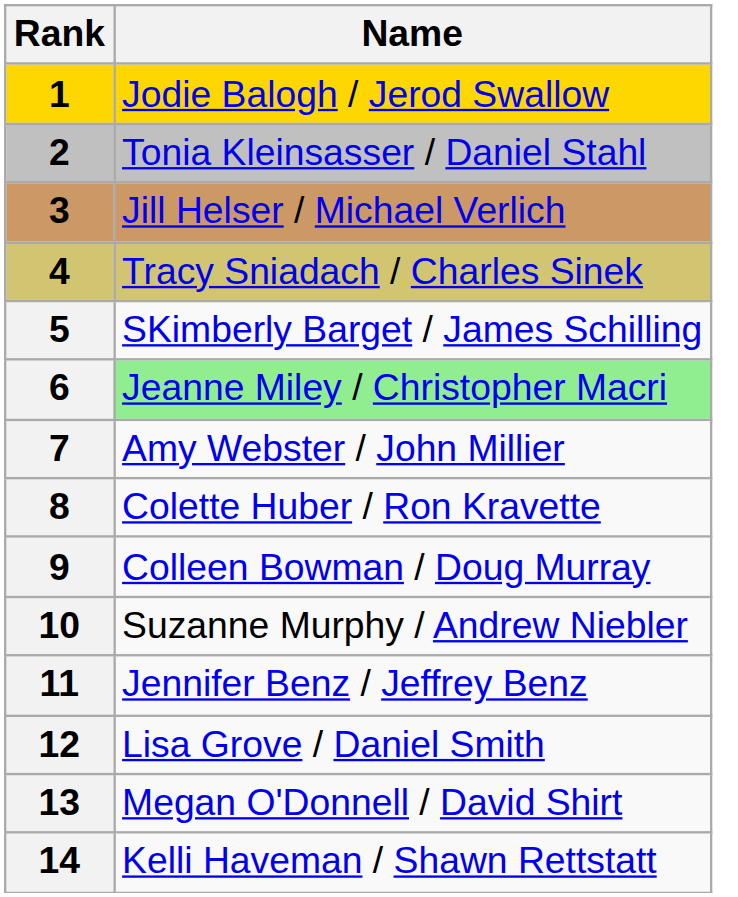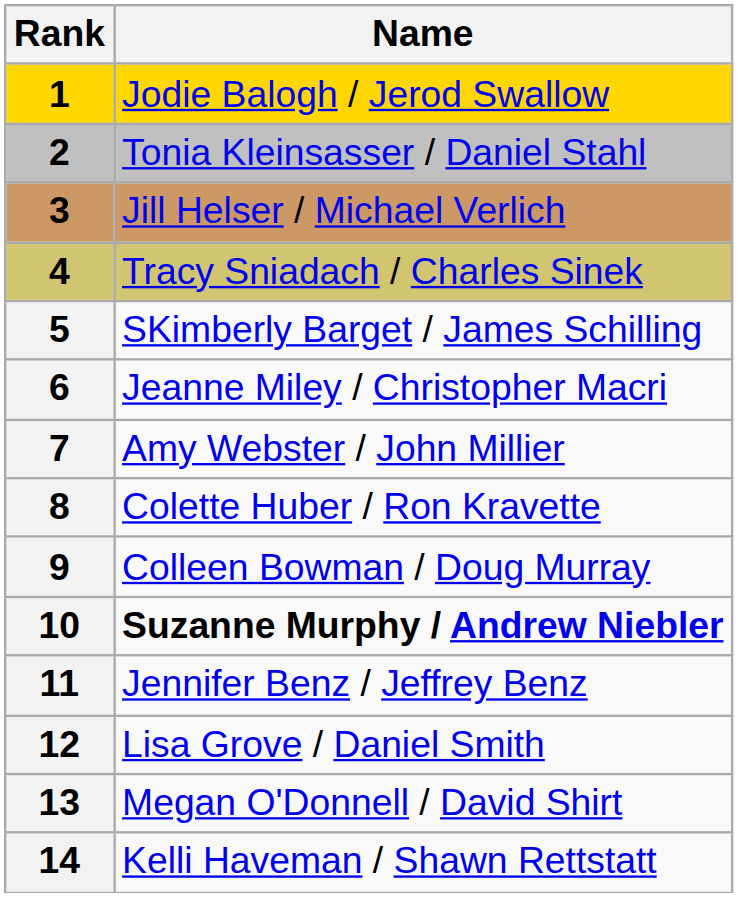(395, 388) lightgreen background -> (395, 388) no background
(405, 625) normal -> (423, 625) bold
